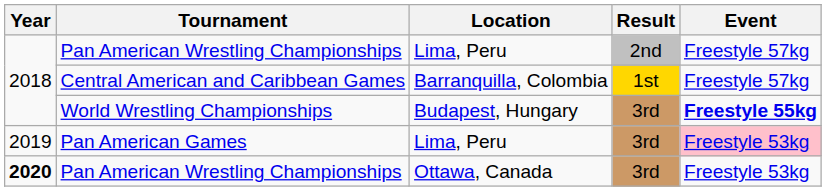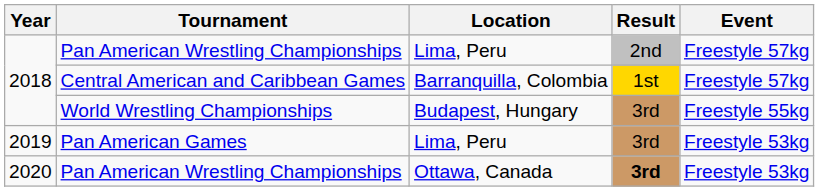(750, 111) bold -> (747, 111) normal
(747, 141) pink background -> (747, 141) no background
(30, 172) bold -> (30, 172) normal
(646, 172) normal -> (646, 172) bold
